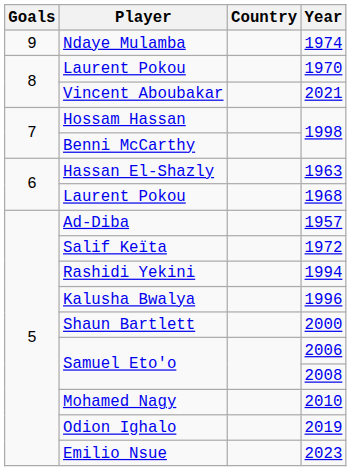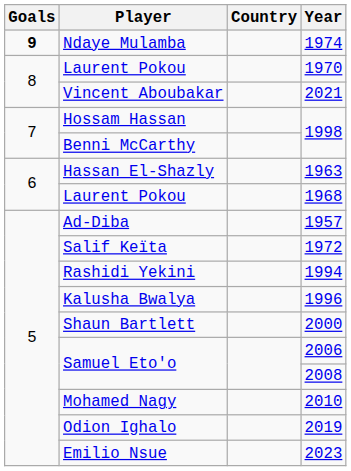(32, 43) normal -> (32, 43) bold
